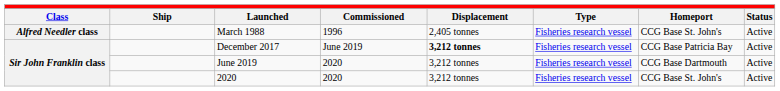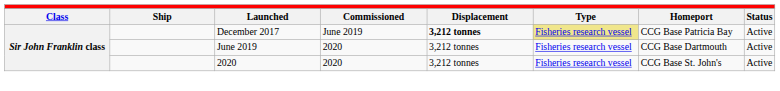- row: (241, 32)
(583, 47) no background -> (583, 32) khaki background
